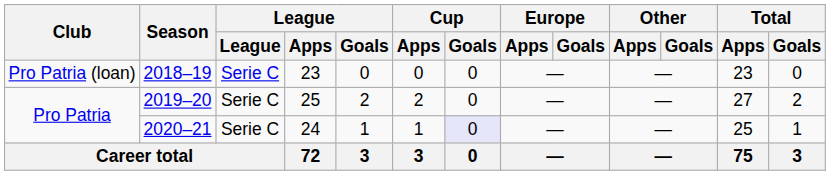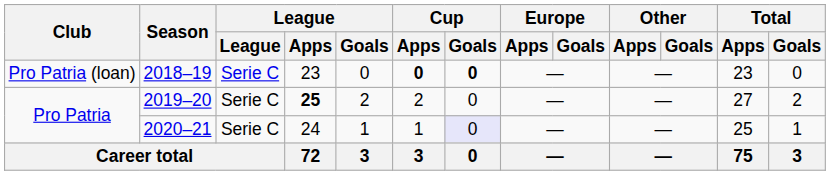(419, 73) normal -> (419, 73) bold
(473, 73) normal -> (473, 73) bold
(310, 101) normal -> (310, 101) bold
